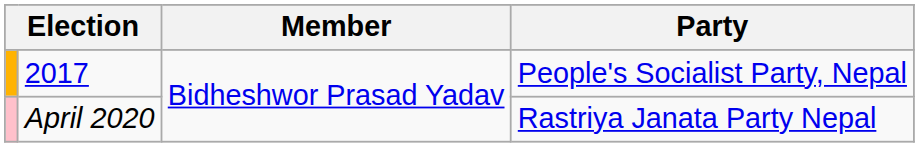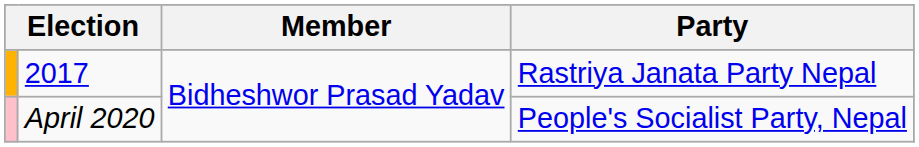(712, 73) People's Socialist Party, Nepal -> (697, 73) Rastriya Janata Party Nepal
(697, 118) Rastriya Janata Party Nepal -> (712, 118) People's Socialist Party, Nepal
